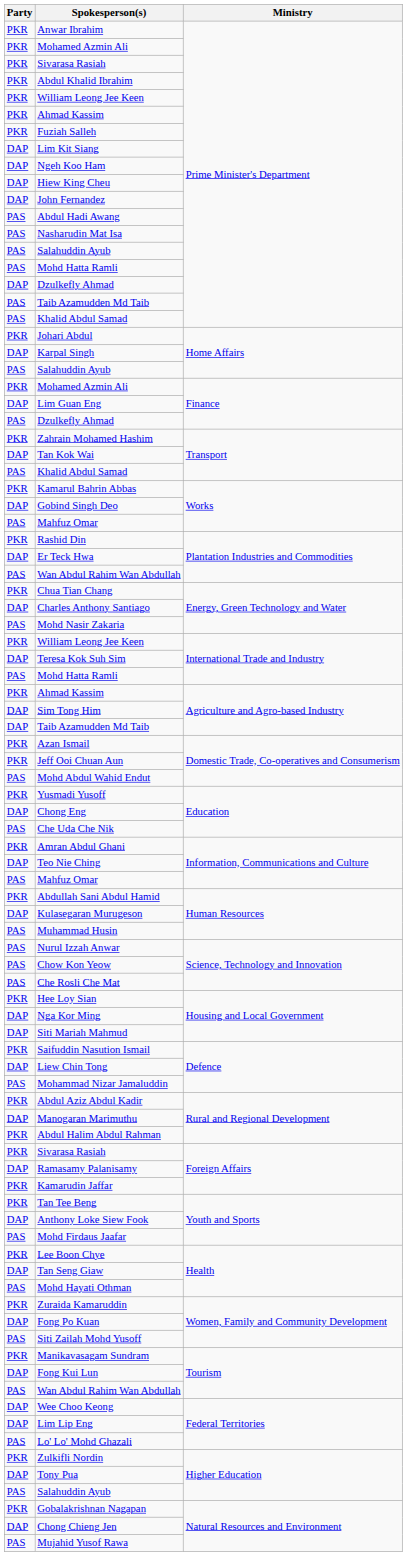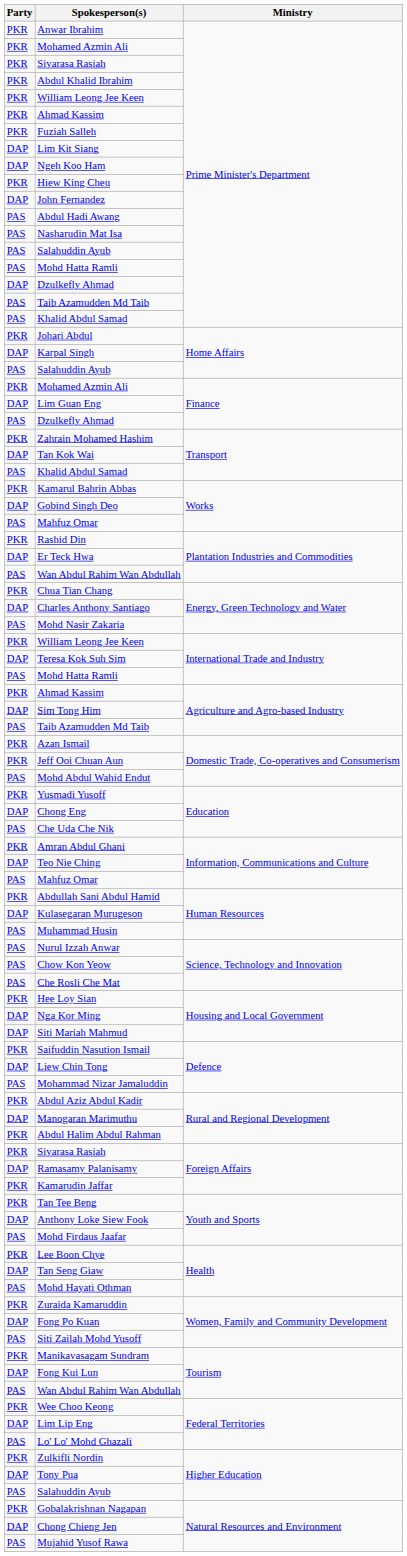(18, 183) DAP -> (17, 183) PKR
(18, 727) DAP -> (16, 727) PAS
(18, 1407) DAP -> (17, 1407) PKR
